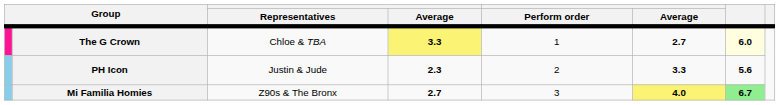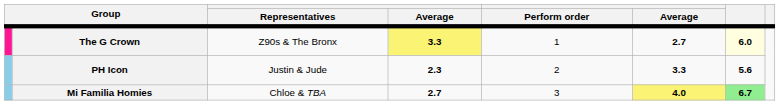(298, 41) Chloe & TBA -> (298, 41) Z90s & The Bronx
(298, 92) Z90s & The Bronx -> (298, 92) Chloe & TBA
